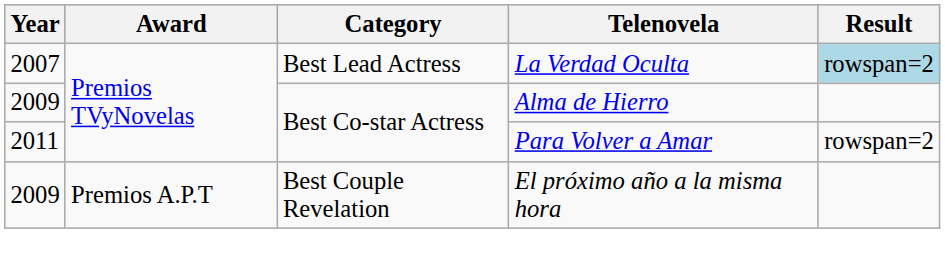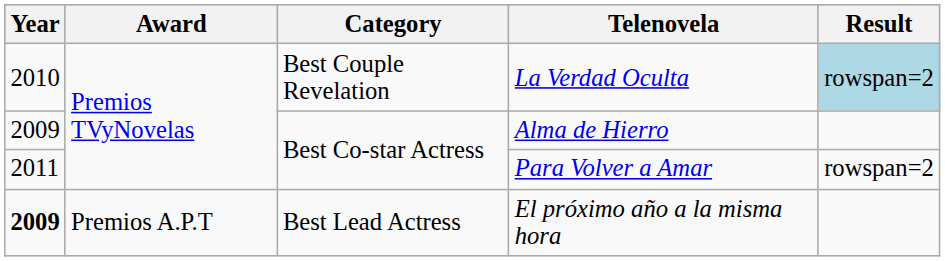(35, 63) 2007 -> (35, 76) 2010
(372, 63) Best Lead Actress -> (343, 76) Best Couple Revelation
(35, 194) normal -> (35, 221) bold
(343, 194) Best Couple Revelation -> (372, 221) Best Lead Actress
